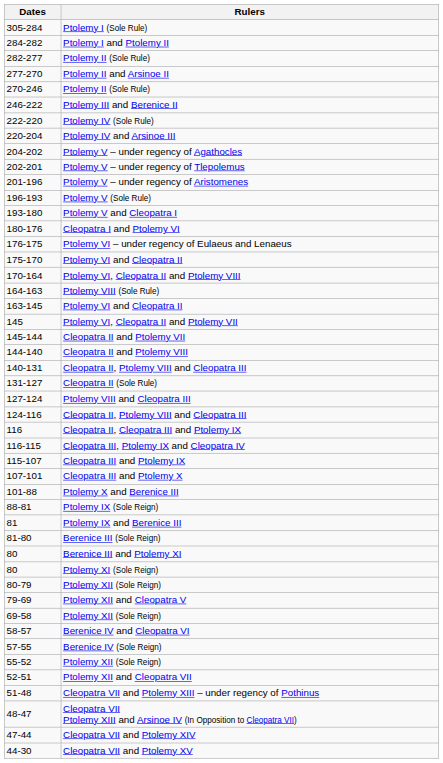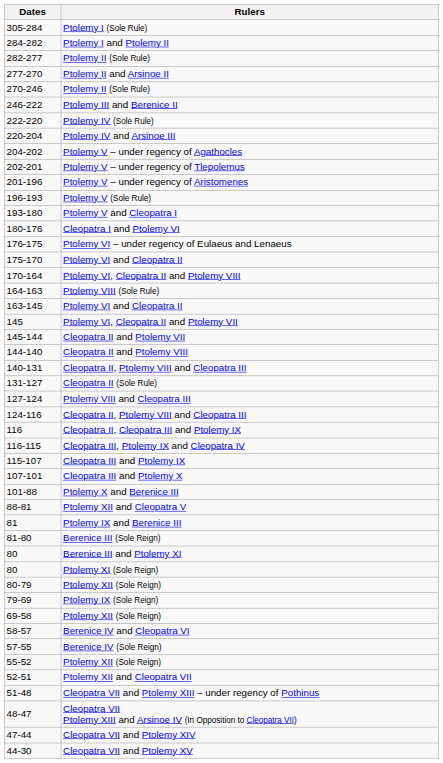(111, 507) Ptolemy IX (Sole Reign) -> (125, 507) Ptolemy XII and Cleopatra V
(125, 600) Ptolemy XII and Cleopatra V -> (111, 600) Ptolemy IX (Sole Reign)
